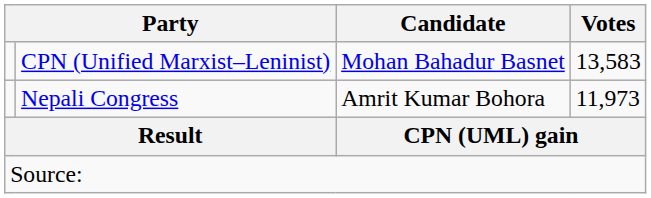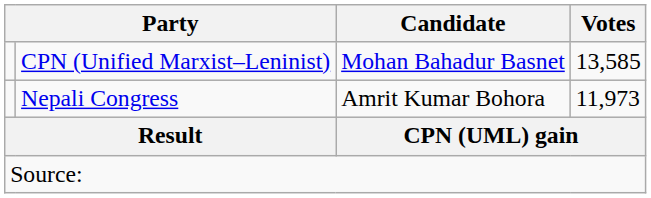(608, 60) 13,583 -> (608, 60) 13,585
